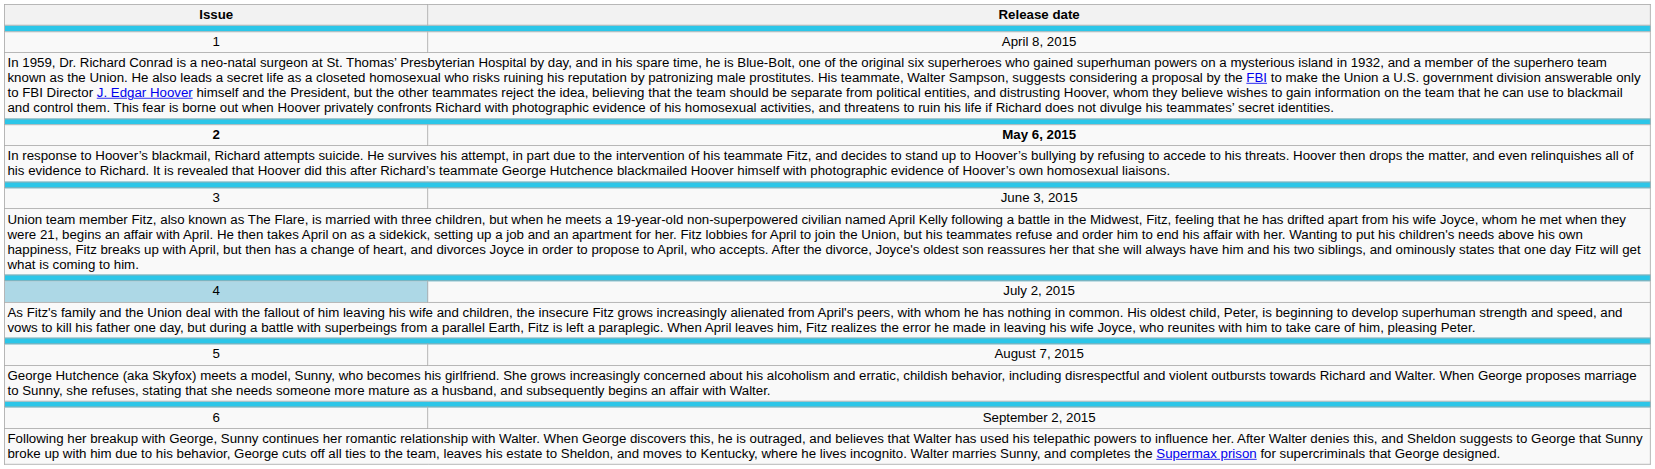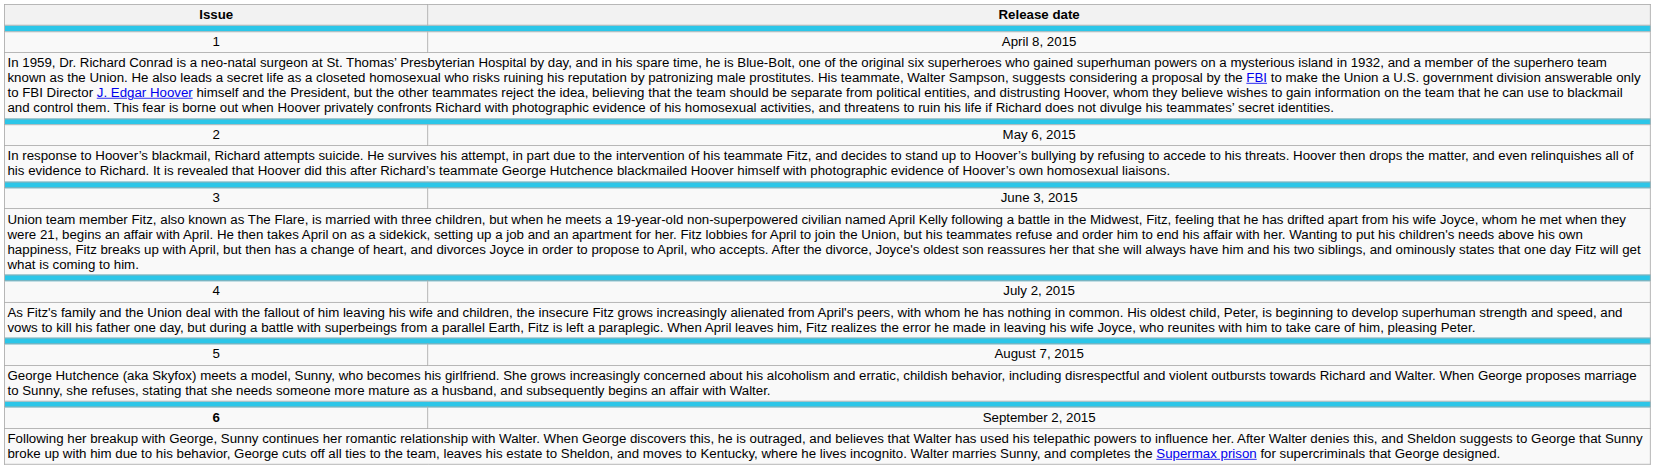(216, 135) bold -> (216, 135) normal
(1039, 135) bold -> (1039, 135) normal
(216, 291) lightblue background -> (216, 291) no background
(216, 417) normal -> (216, 417) bold
